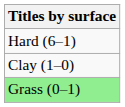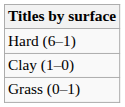(44, 89) lightgreen background -> (44, 89) no background
